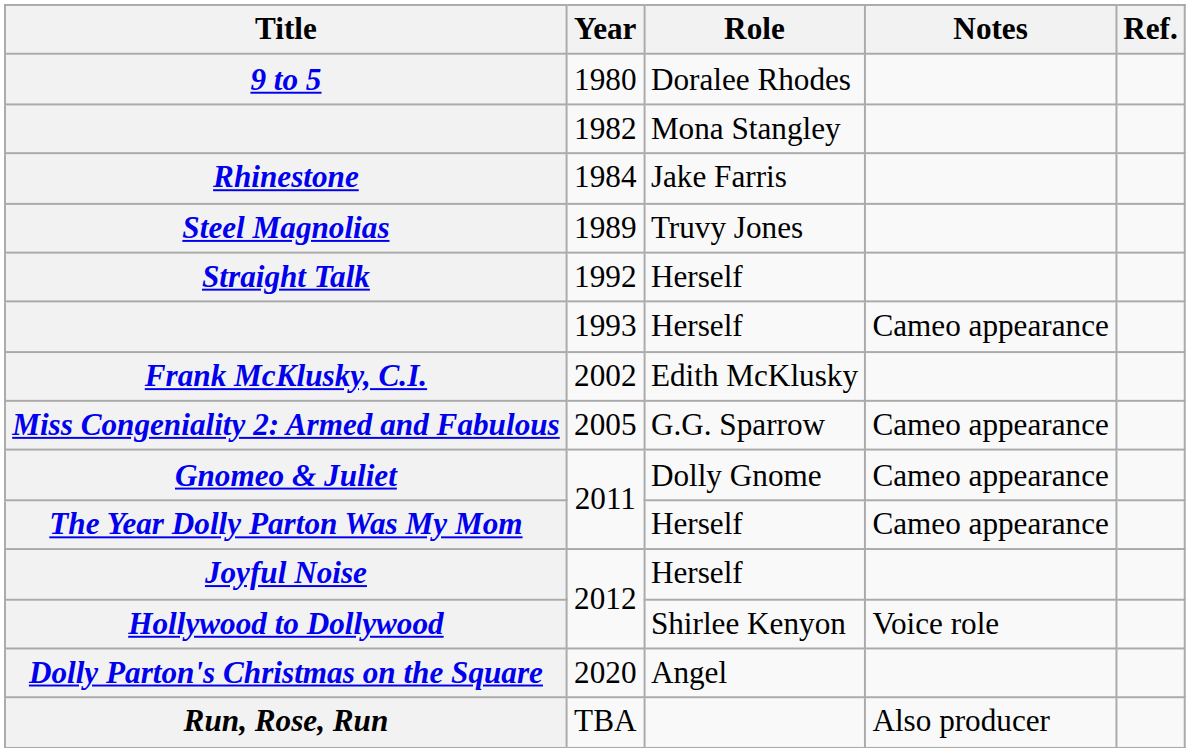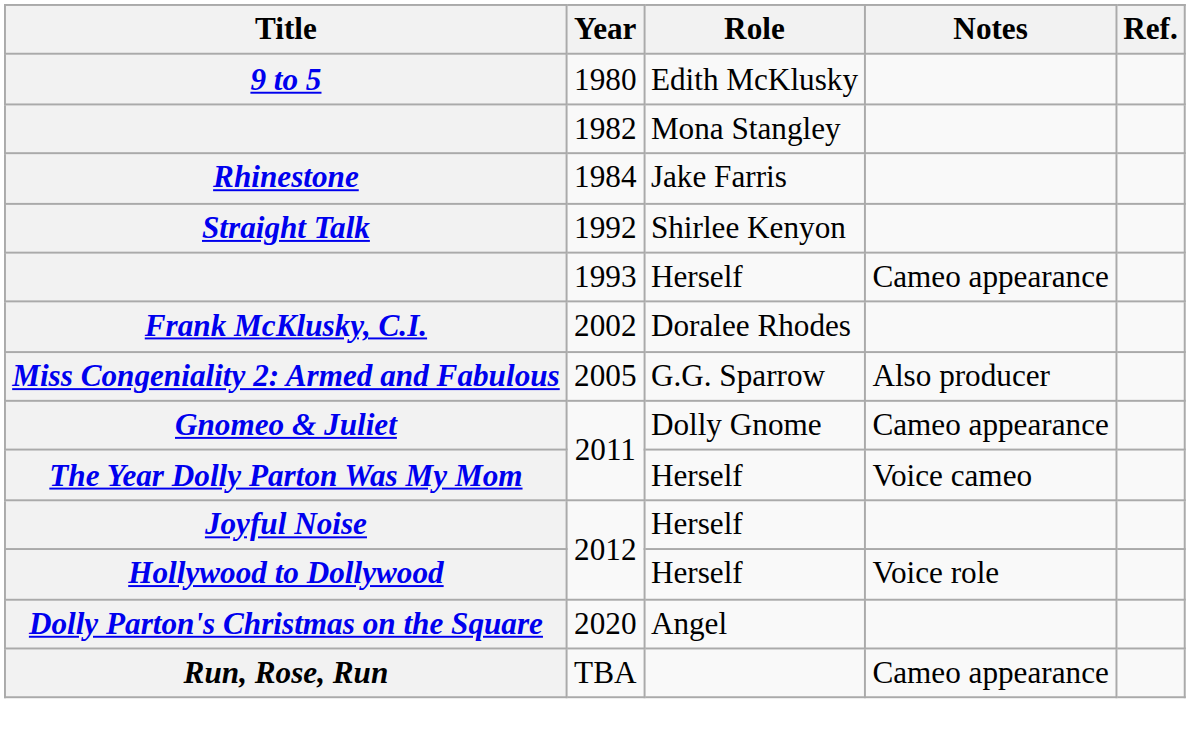(751, 78) Doralee Rhodes -> (754, 78) Edith McKlusky
- row: (286, 227)
(697, 276) Herself -> (748, 227) Shirlee Kenyon
(754, 375) Edith McKlusky -> (751, 326) Doralee Rhodes
(991, 425) Cameo appearance -> (961, 375) Also producer
(991, 524) Cameo appearance -> (952, 474) Voice cameo
(748, 623) Shirlee Kenyon -> (697, 573) Herself
(961, 721) Also producer -> (991, 672) Cameo appearance
